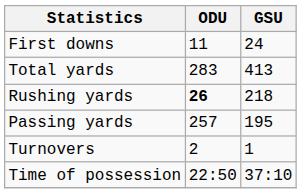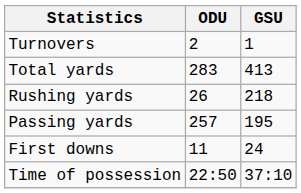rows swapped: (61, 45) <-> (52, 149)
(198, 97) bold -> (198, 97) normal
